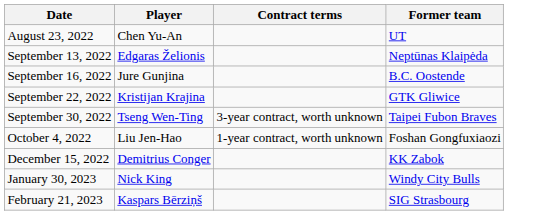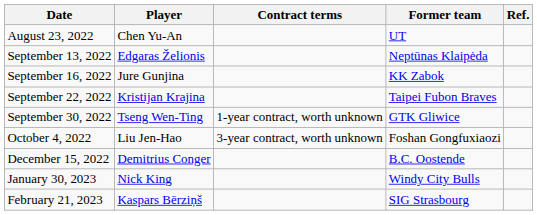+ column: (518, 14)
(427, 76) B.C. Oostende -> (416, 76) KK Zabok
(424, 96) GTK Gliwice -> (443, 96) Taipei Fubon Braves
(300, 117) 3-year contract, worth unknown -> (300, 117) 1-year contract, worth unknown
(443, 117) Taipei Fubon Braves -> (424, 117) GTK Gliwice
(300, 138) 1-year contract, worth unknown -> (300, 138) 3-year contract, worth unknown
(416, 158) KK Zabok -> (427, 158) B.C. Oostende
